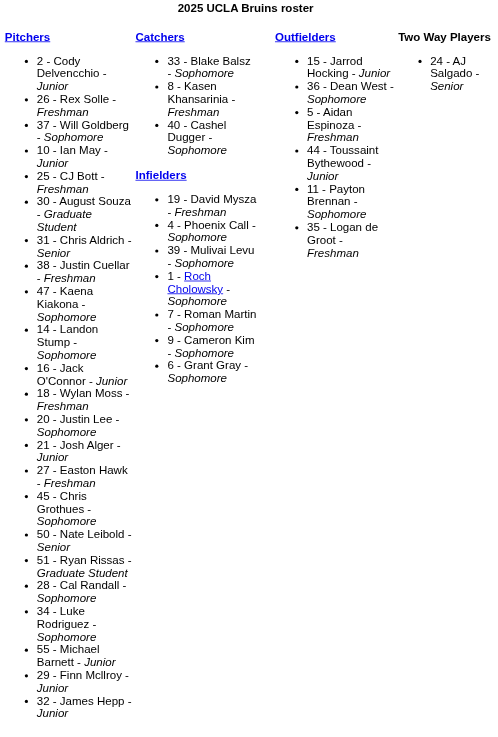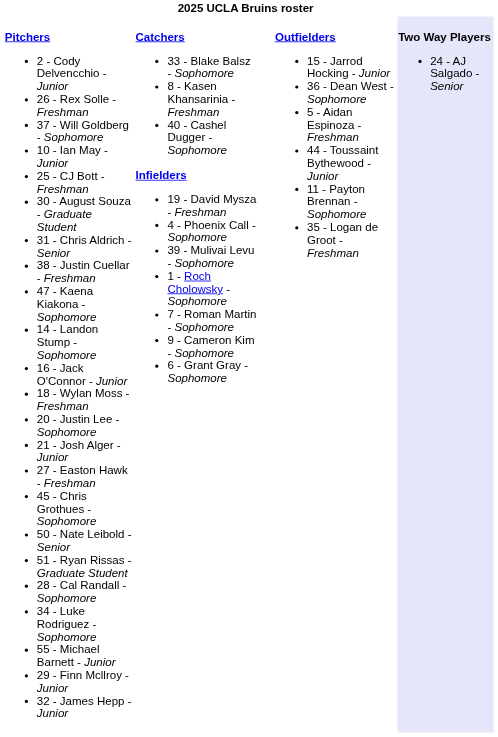(445, 62) no background -> (445, 62) lavender background
